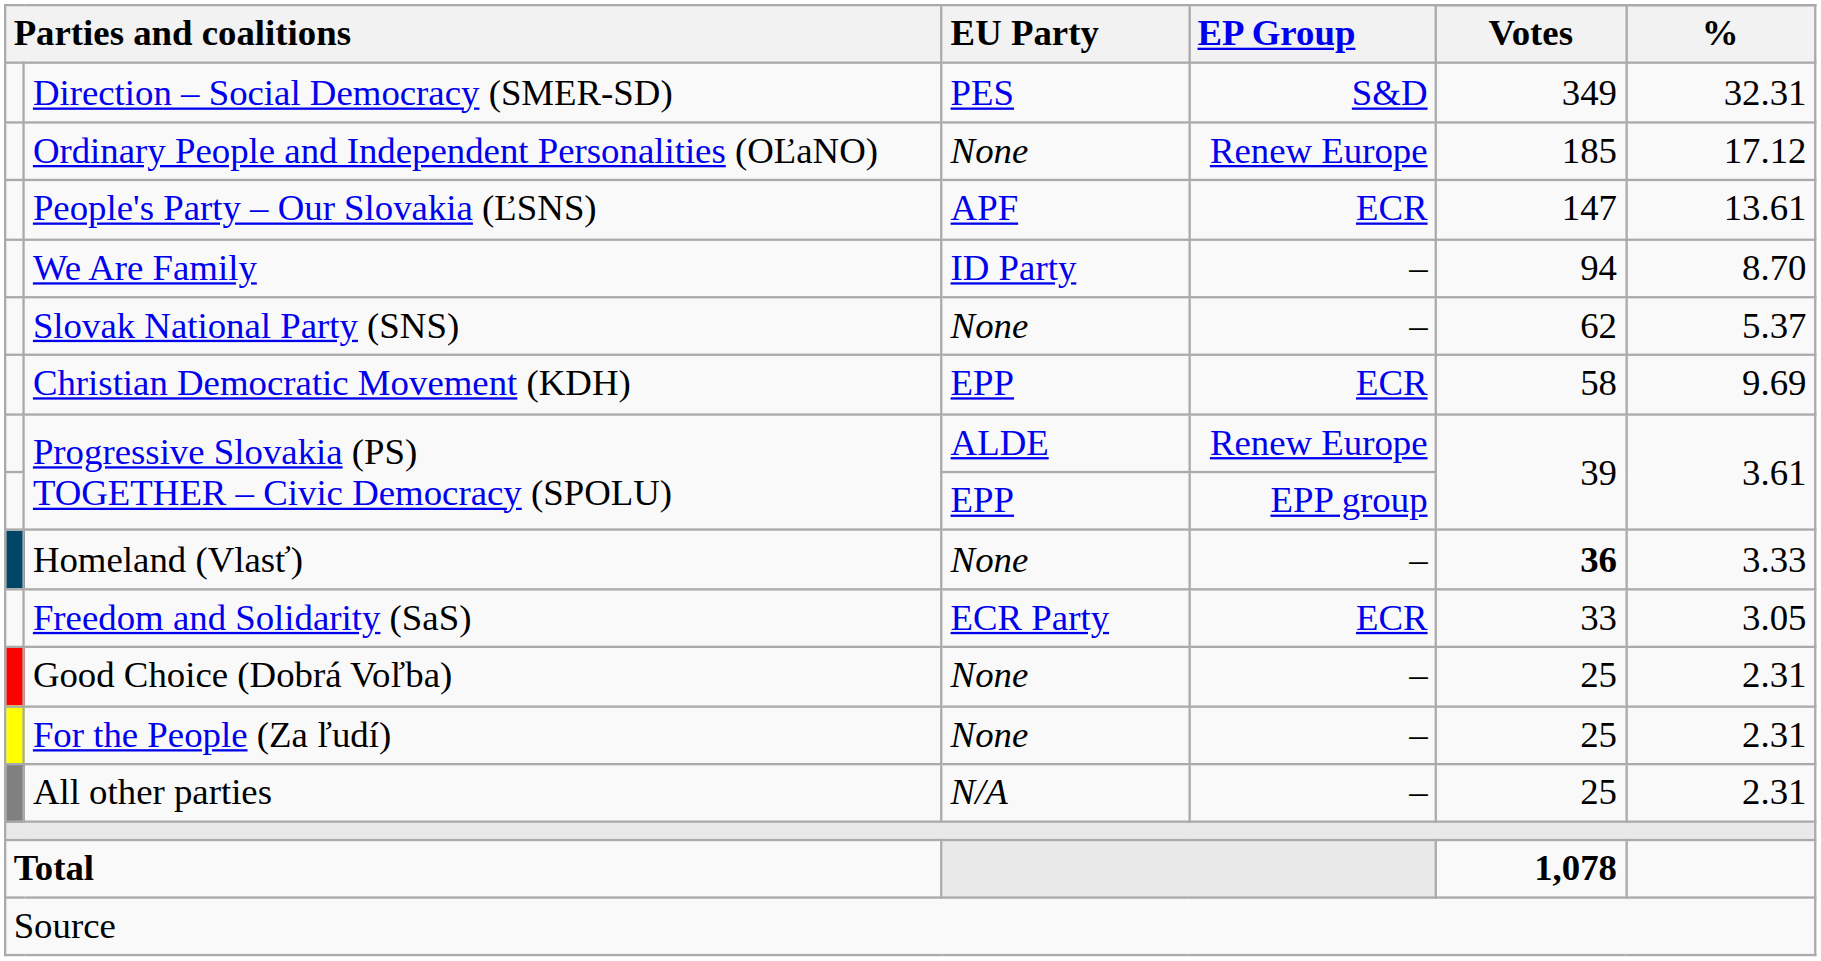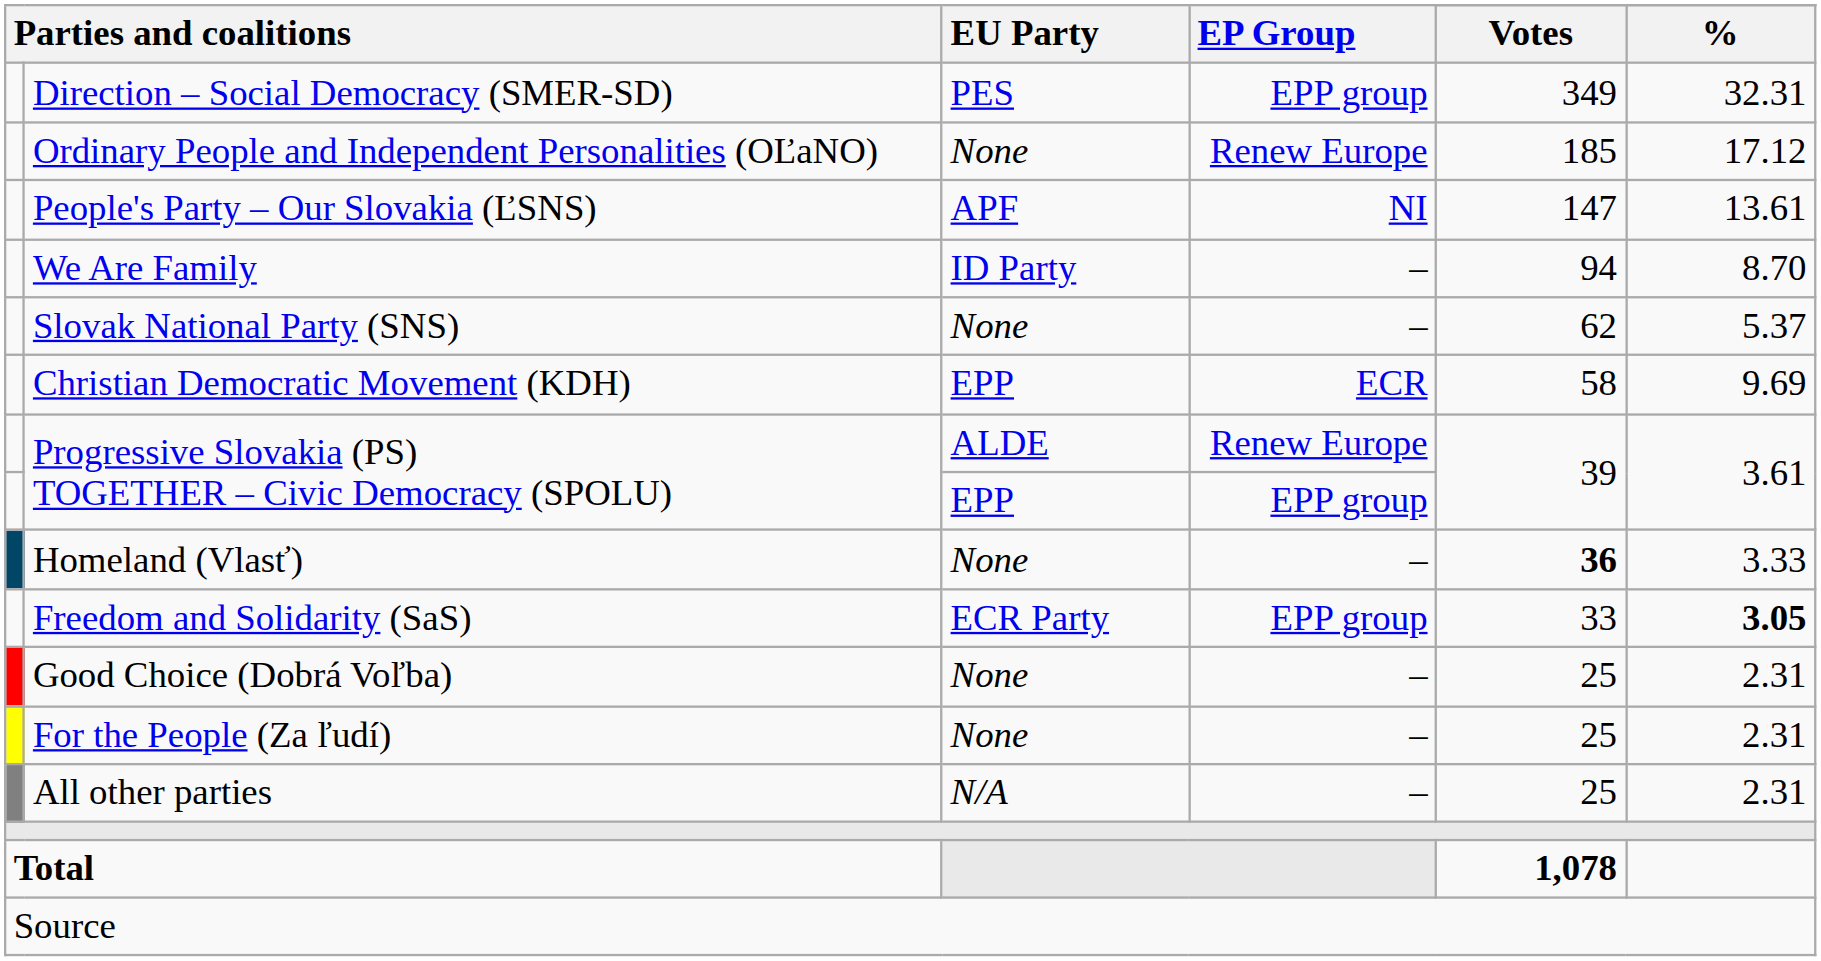(1390, 92) S&D -> (1349, 92) EPP group
(1392, 208) ECR -> (1408, 208) NI
(1392, 617) ECR -> (1349, 617) EPP group
(1774, 617) normal -> (1774, 617) bold
